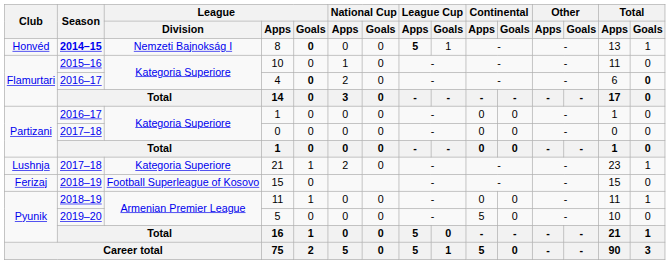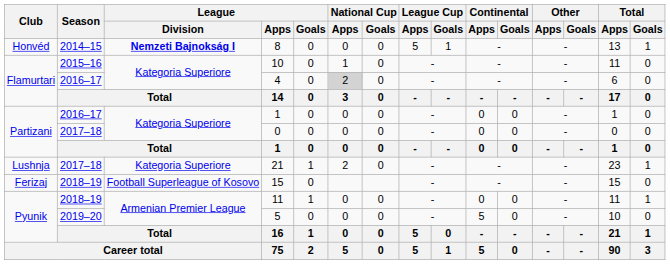(81, 47) bold -> (81, 47) normal
(183, 47) normal -> (183, 47) bold
(311, 47) bold -> (311, 47) normal
(415, 47) bold -> (415, 47) normal
(311, 81) bold -> (311, 81) normal
(345, 81) no background -> (345, 81) lightgrey background
(648, 81) bold -> (648, 81) normal
